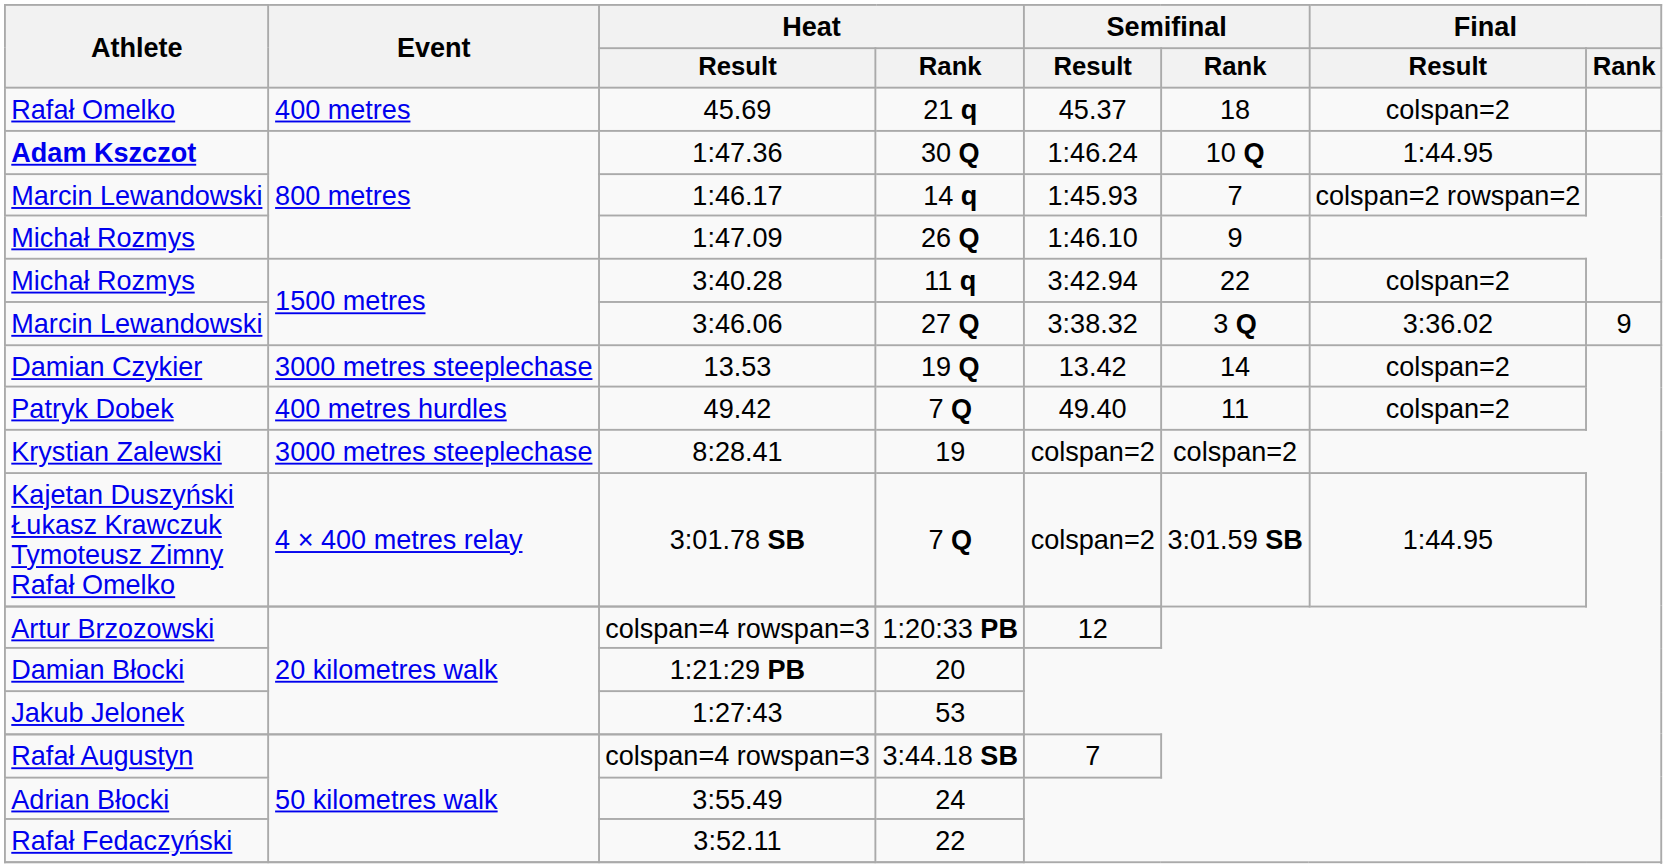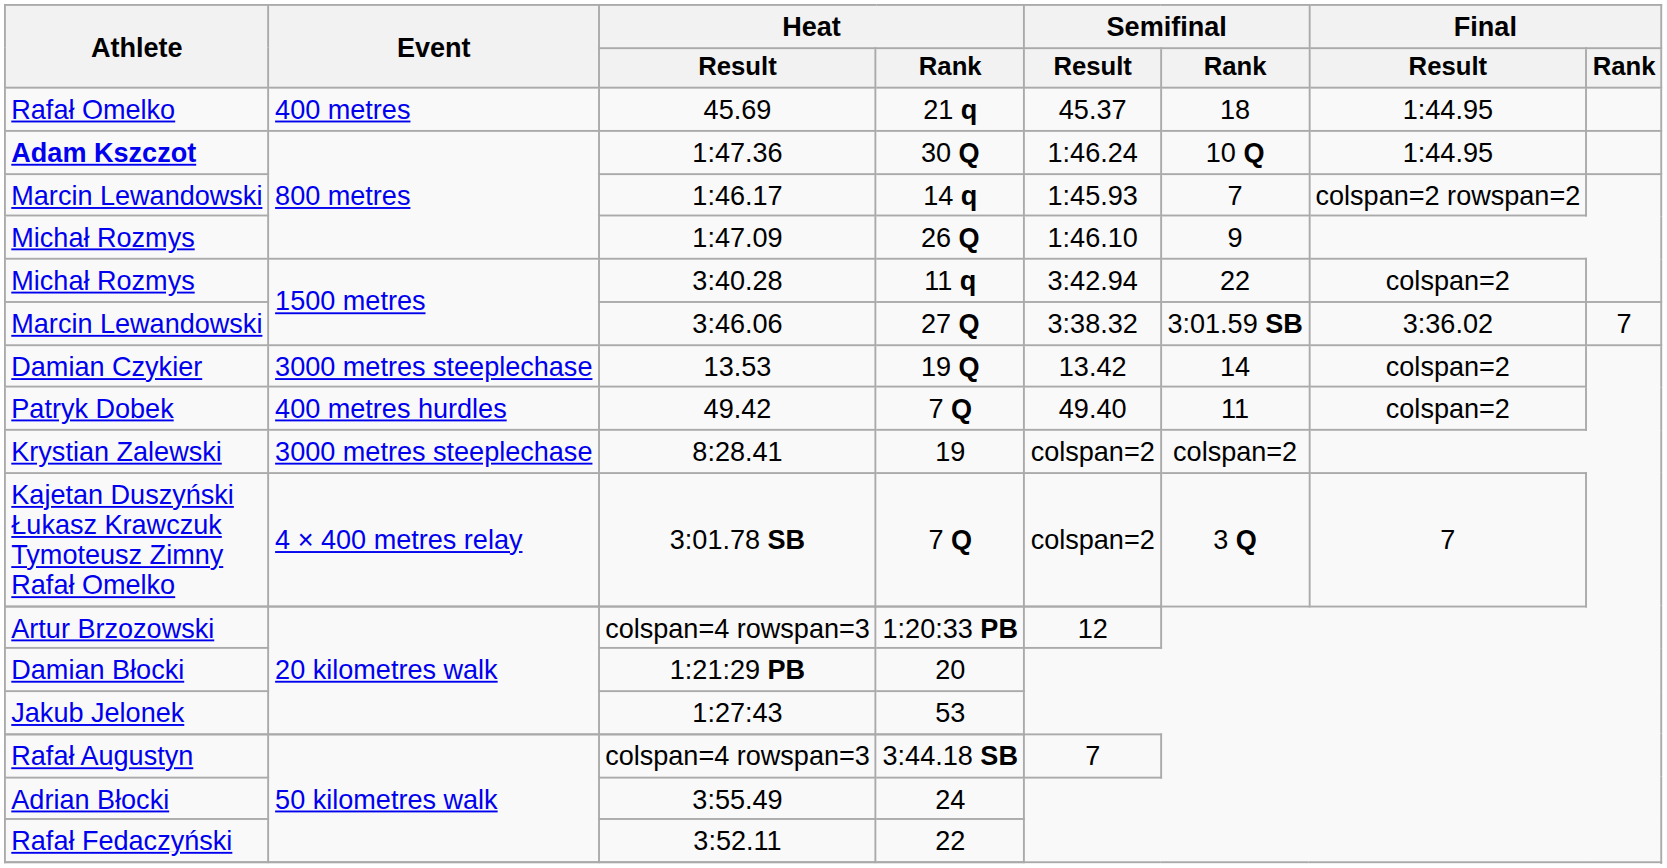(1448, 110) colspan=2 -> (1448, 110) 1:44.95
(1235, 324) 3 Q -> (1235, 324) 3:01.59 SB
(1624, 324) 9 -> (1624, 324) 7
(1235, 540) 3:01.59 SB -> (1235, 540) 3 Q
(1448, 540) 1:44.95 -> (1448, 540) 7
